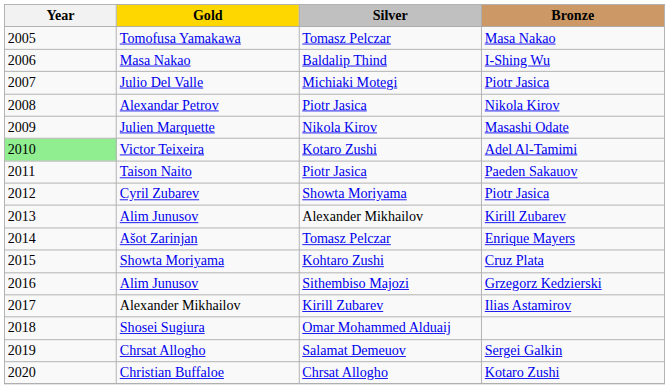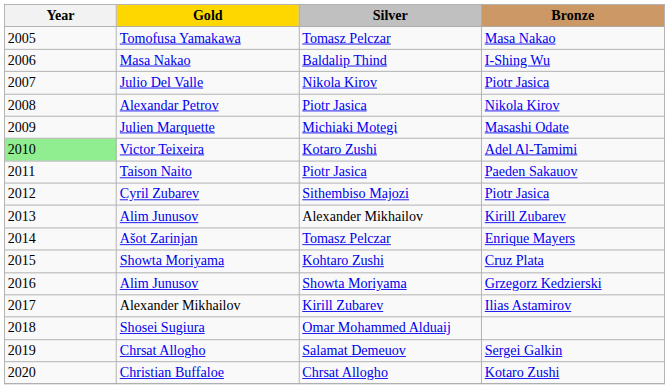(350, 82) Michiaki Motegi -> (340, 82) Nikola Kirov
(340, 127) Nikola Kirov -> (350, 127) Michiaki Motegi
(354, 194) Showta Moriyama -> (356, 194) Sithembiso Majozi
(356, 283) Sithembiso Majozi -> (354, 283) Showta Moriyama
